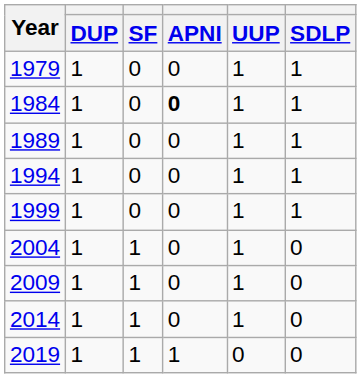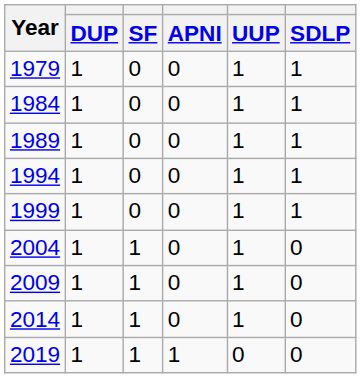(174, 104) bold -> (174, 104) normal
